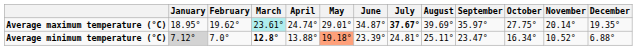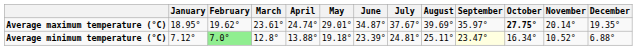(269, 25) paleturquoise background -> (269, 25) no background
(405, 25) bold -> (405, 25) normal
(522, 25) normal -> (522, 25) bold
(183, 38) lightgrey background -> (183, 38) no background
(220, 38) no background -> (220, 38) lightgreen background
(266, 38) bold -> (266, 38) normal
(337, 38) lightsalmon background -> (337, 38) no background
(473, 38) no background -> (473, 38) lightyellow background
